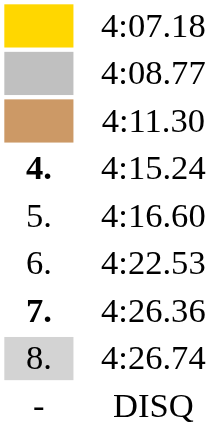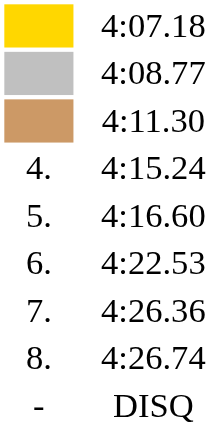(39, 167) bold -> (39, 167) normal
(39, 310) bold -> (39, 310) normal
(39, 357) lightgrey background -> (39, 357) no background
